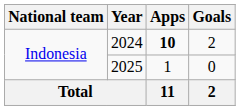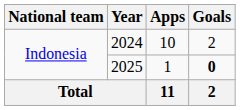(168, 42) bold -> (168, 42) normal
(212, 67) normal -> (212, 67) bold
